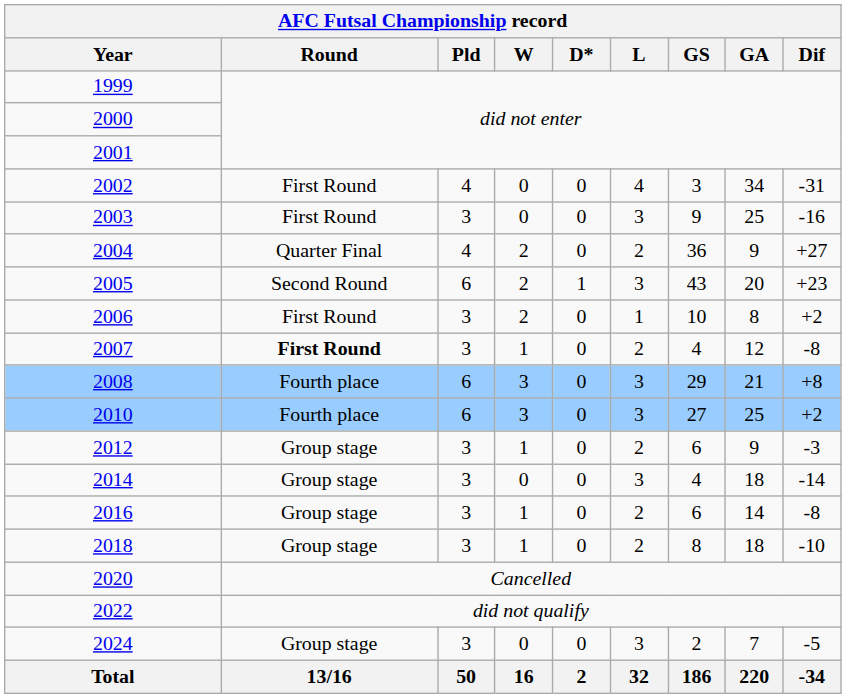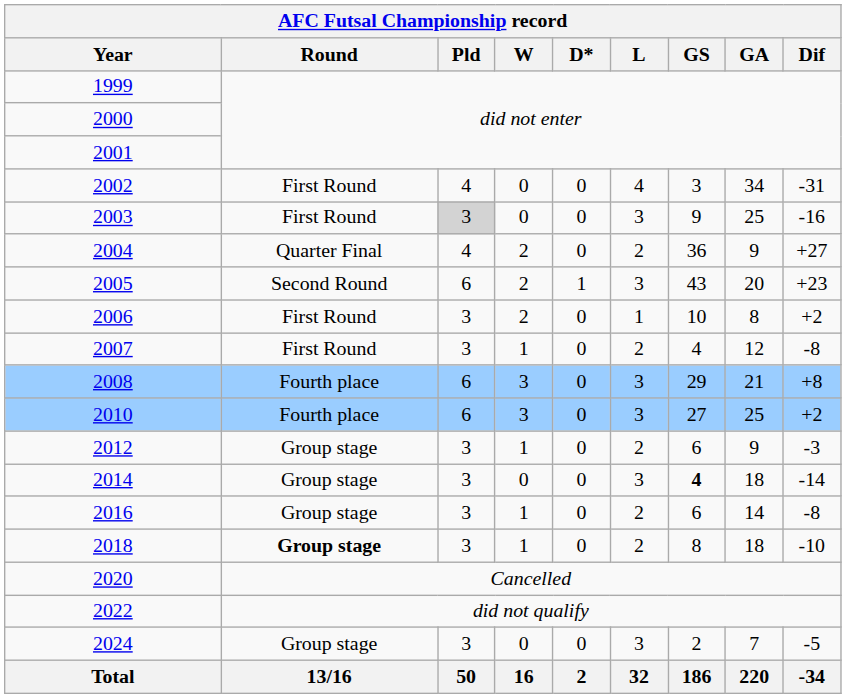(466, 217) no background -> (466, 217) lightgrey background
(329, 349) bold -> (329, 349) normal
(697, 480) normal -> (697, 480) bold
(329, 545) normal -> (329, 545) bold
